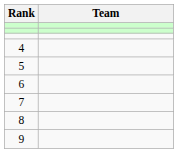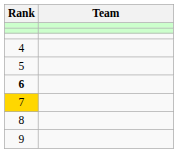(21, 84) normal -> (21, 84) bold
(21, 102) no background -> (21, 102) gold background
